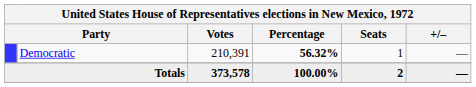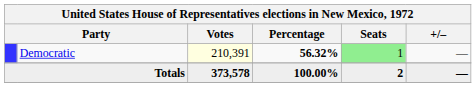(231, 53) no background -> (231, 53) lightyellow background
(400, 53) no background -> (400, 53) lightgreen background
